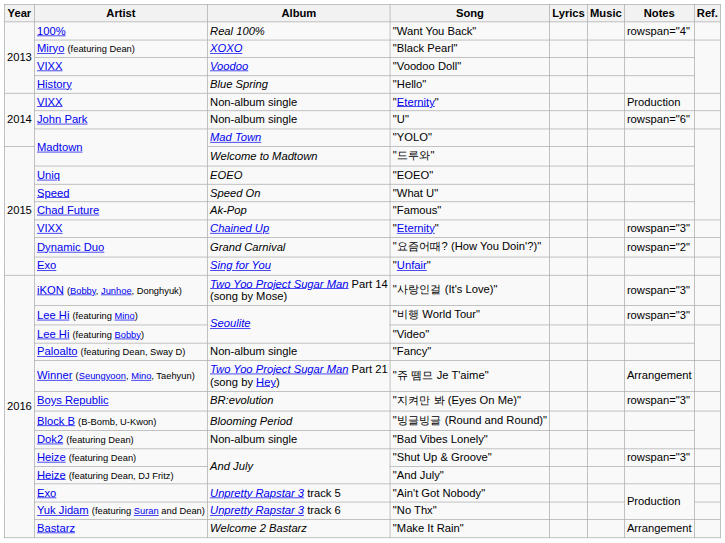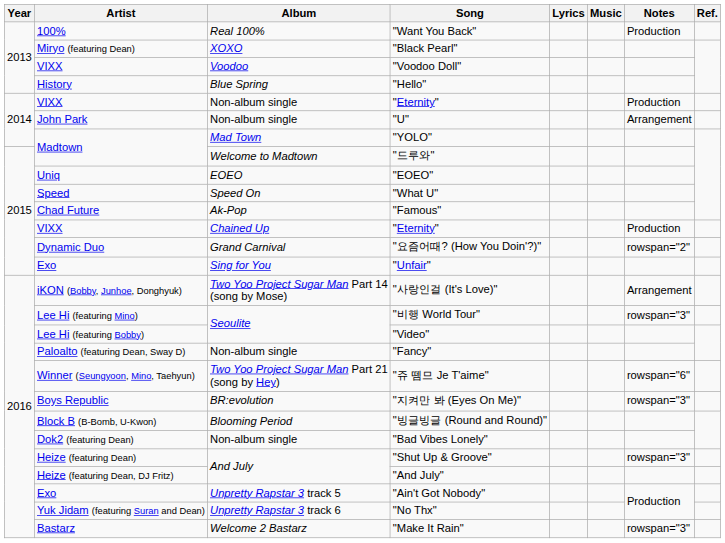(658, 31) rowspan="4" -> (654, 31) Production
(658, 119) rowspan="6" -> (659, 119) Arrangement
(658, 228) rowspan="3" -> (654, 228) Production
(658, 290) rowspan="3" -> (659, 290) Arrangement
(659, 376) Arrangement -> (658, 376) rowspan="6"
(659, 528) Arrangement -> (658, 528) rowspan="3"
